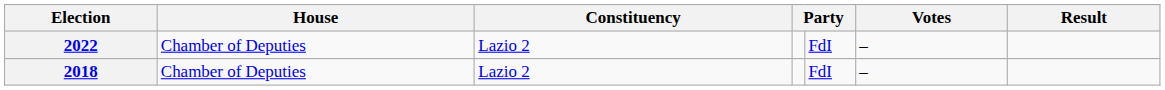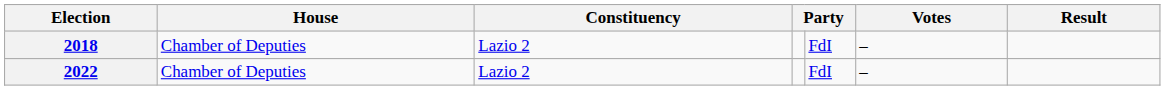rows swapped: (81, 71) <-> (81, 44)
